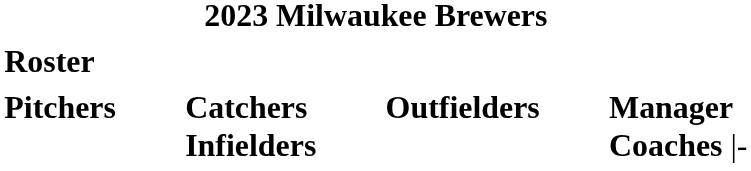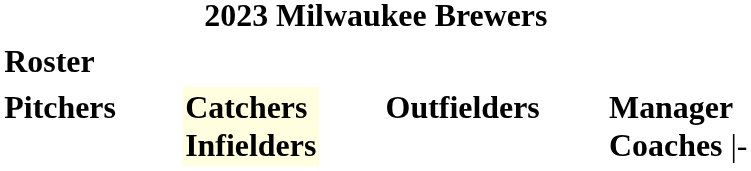(251, 125) no background -> (251, 125) lightyellow background
